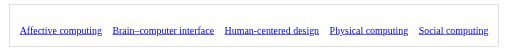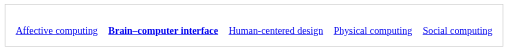(163, 30) normal -> (163, 30) bold
